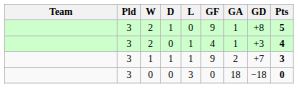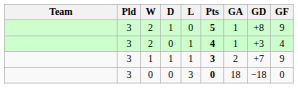columns swapped: (212, 12) <-> (282, 12)
